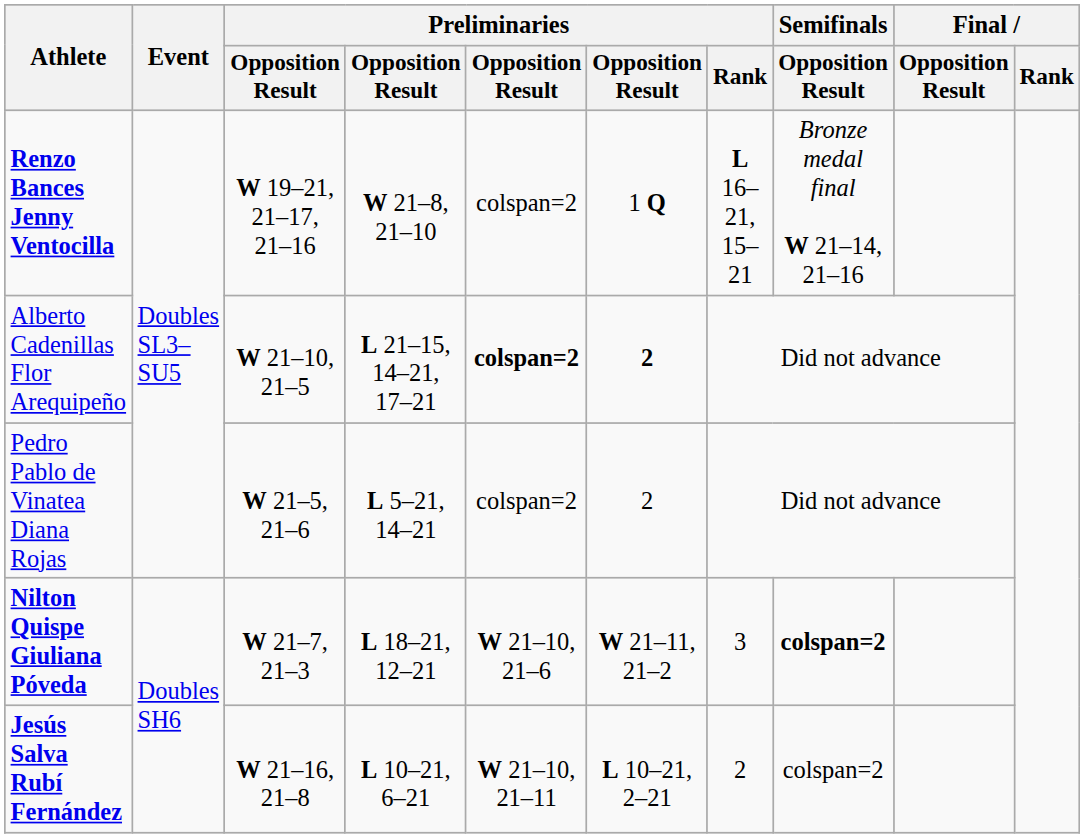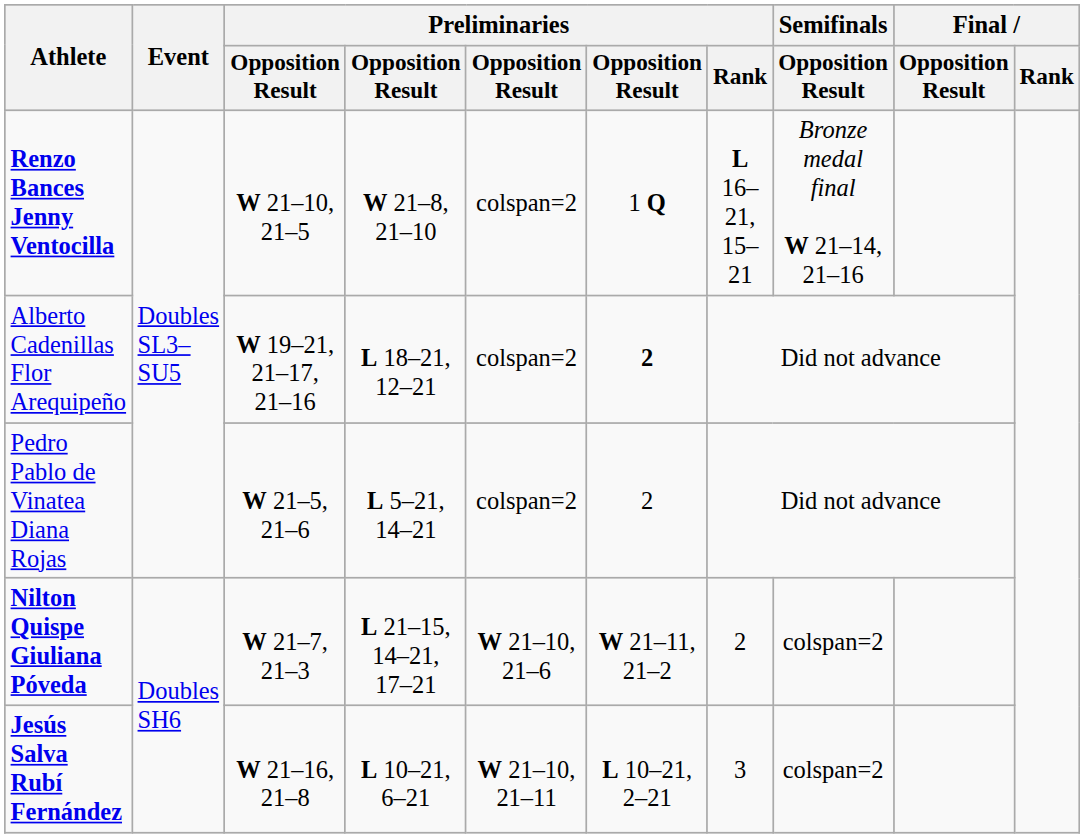(285, 217) W 19–21, 21–17, 21–16 -> (285, 217) W 21–10, 21–5
(285, 373) W 21–10, 21–5 -> (285, 373) W 19–21, 21–17, 21–16
(406, 373) L 21–15, 14–21, 17–21 -> (406, 373) L 18–21, 12–21
(527, 359) bold -> (527, 359) normal
(406, 656) L 18–21, 12–21 -> (406, 656) L 21–15, 14–21, 17–21
(740, 642) 3 -> (740, 642) 2
(833, 642) bold -> (833, 642) normal
(740, 769) 2 -> (740, 769) 3
